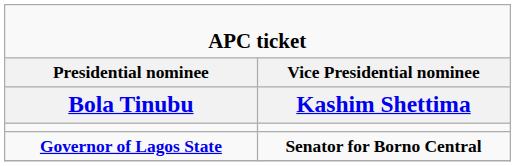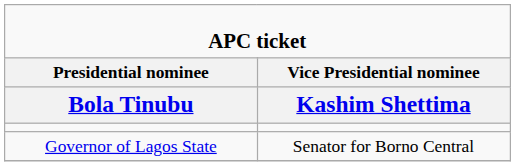(131, 146) bold -> (131, 146) normal
(383, 146) bold -> (383, 146) normal
